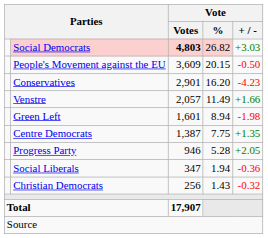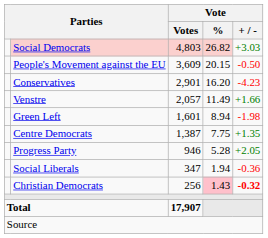(188, 47) bold -> (188, 47) normal
(221, 185) no background -> (221, 185) pink background
(249, 185) normal -> (249, 185) bold
